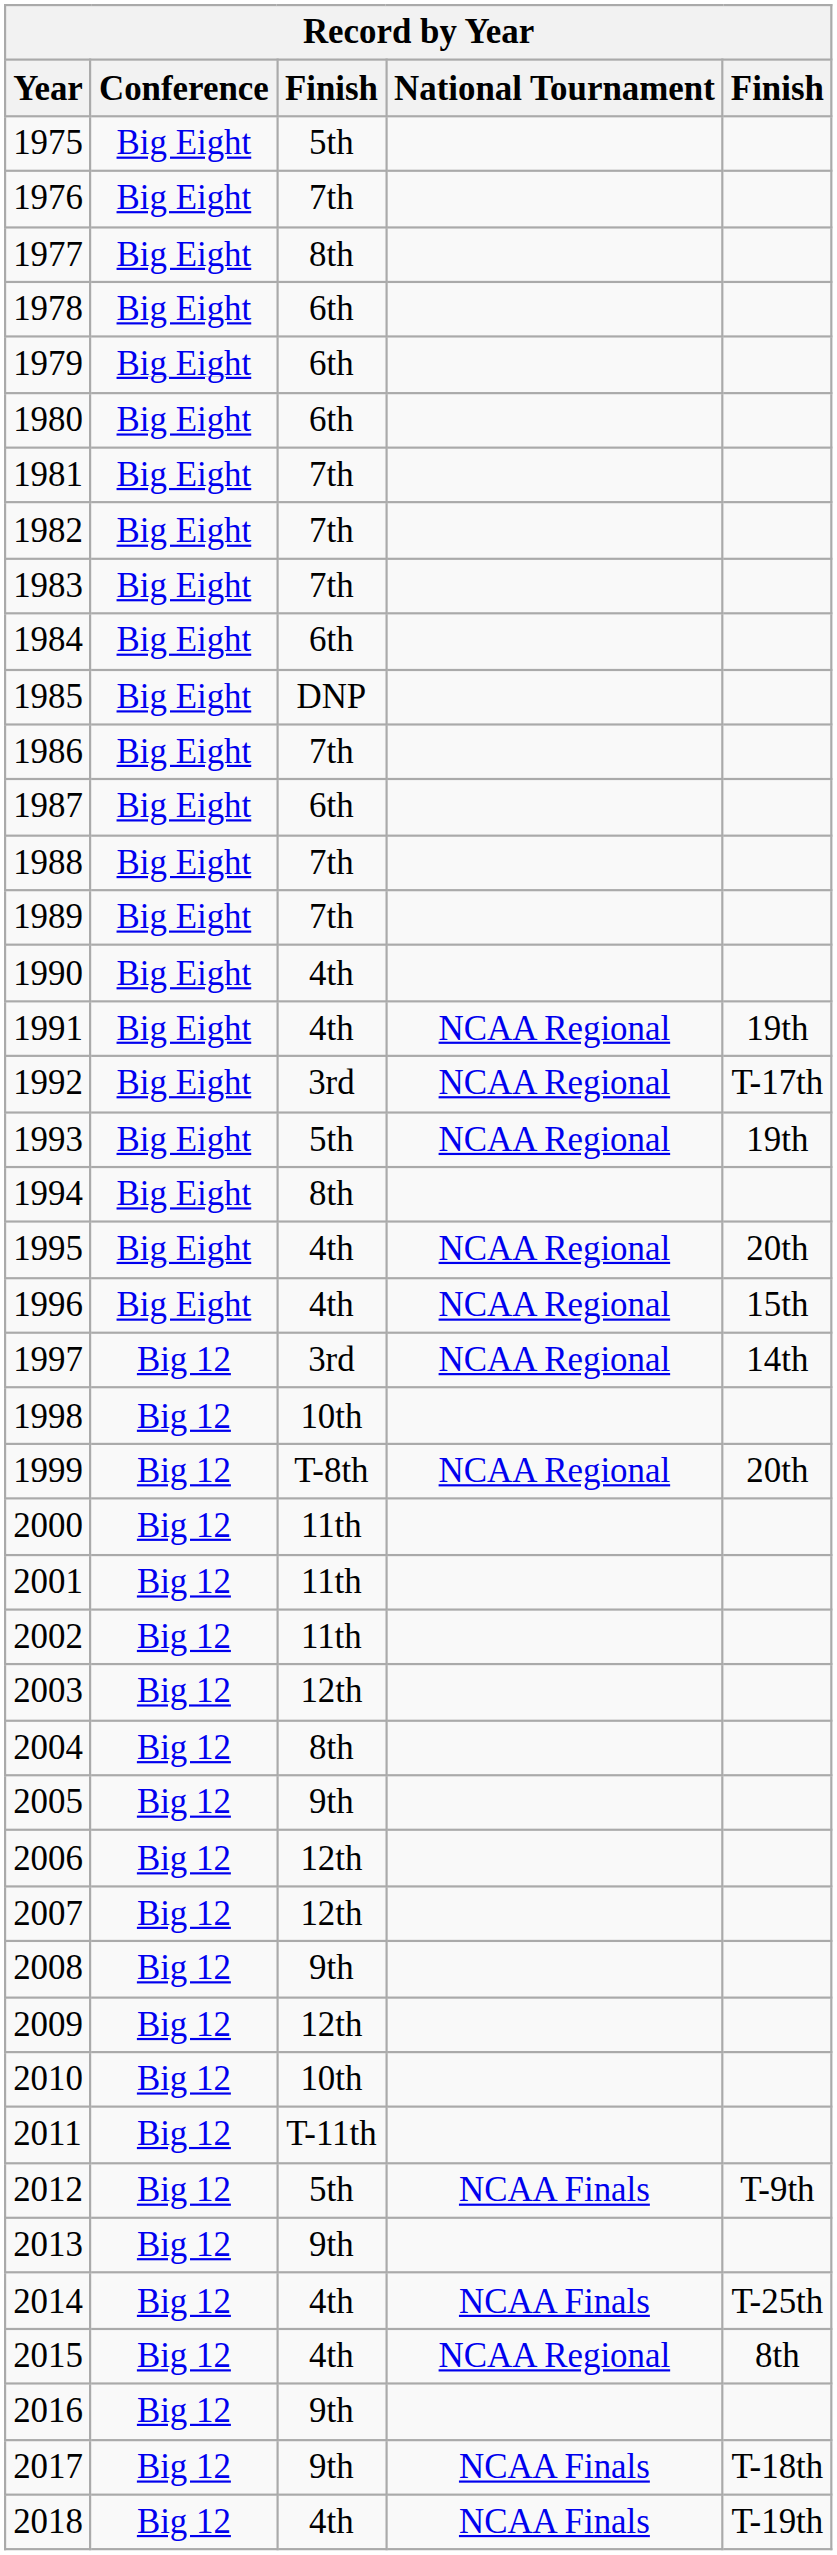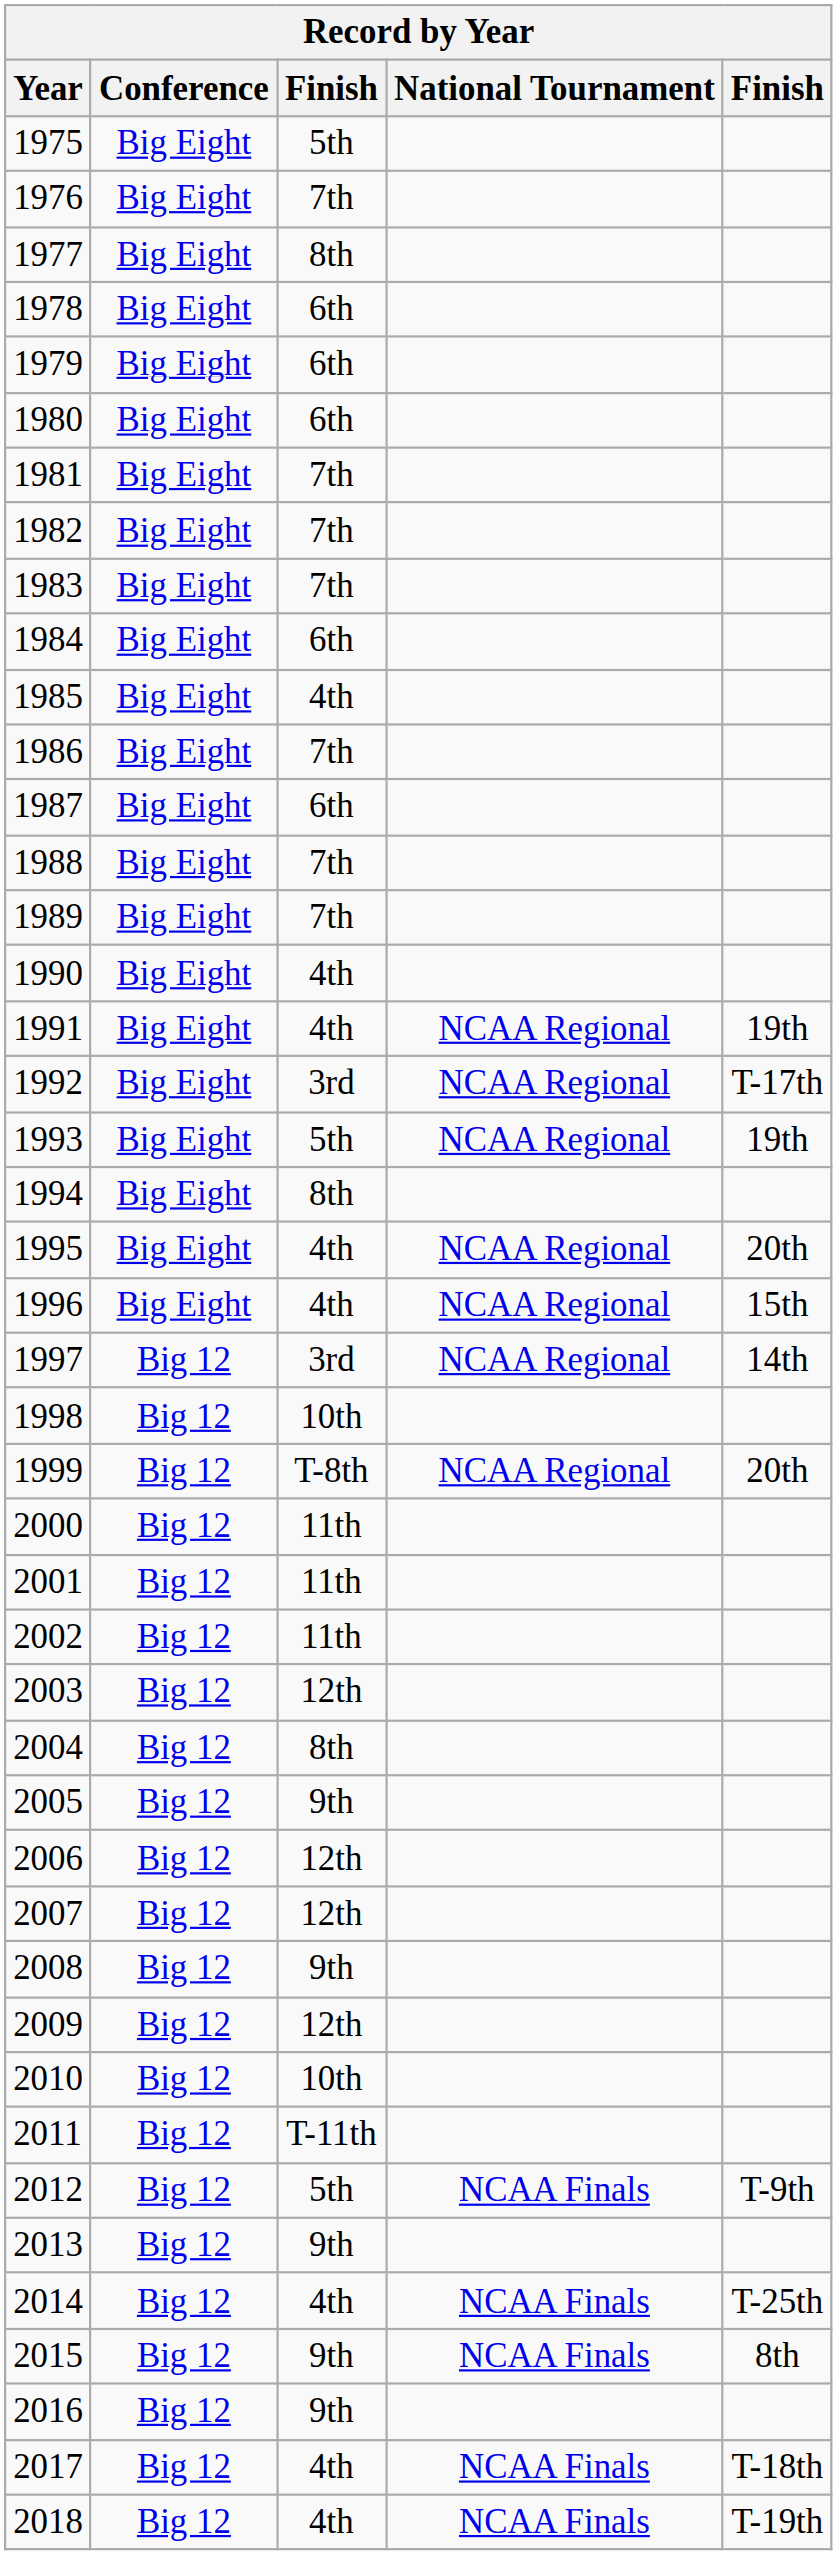(331, 695) DNP -> (331, 695) 4th
(331, 2355) 4th -> (331, 2355) 9th
(554, 2355) NCAA Regional -> (554, 2355) NCAA Finals
(331, 2466) 9th -> (331, 2466) 4th
